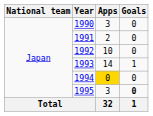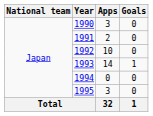(108, 78) gold background -> (108, 78) no background
(134, 91) bold -> (134, 91) normal
